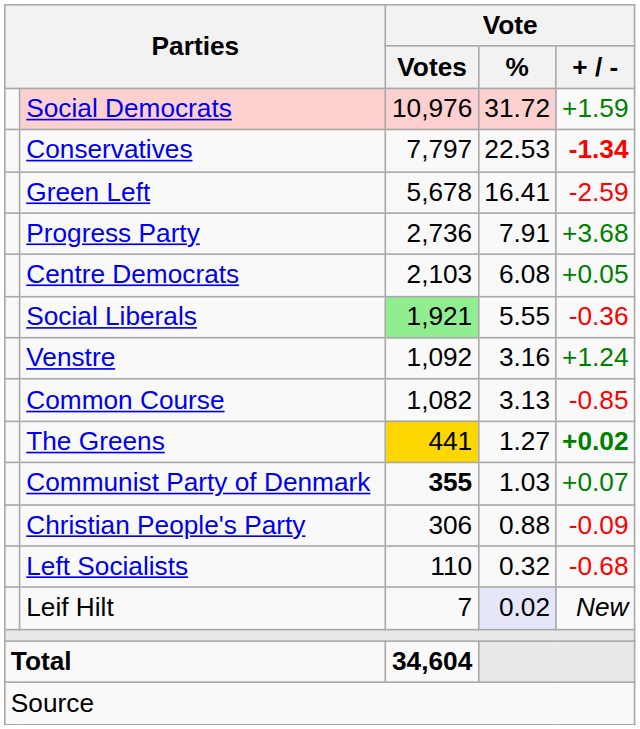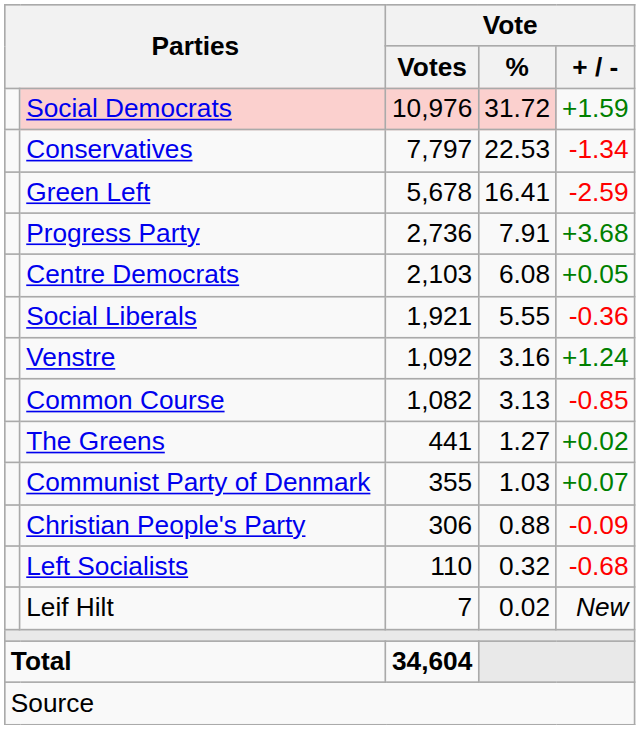(599, 150) bold -> (599, 150) normal
(439, 316) lightgreen background -> (439, 316) no background
(450, 441) gold background -> (450, 441) no background
(595, 441) bold -> (595, 441) normal
(450, 483) bold -> (450, 483) normal
(524, 607) lavender background -> (524, 607) no background
